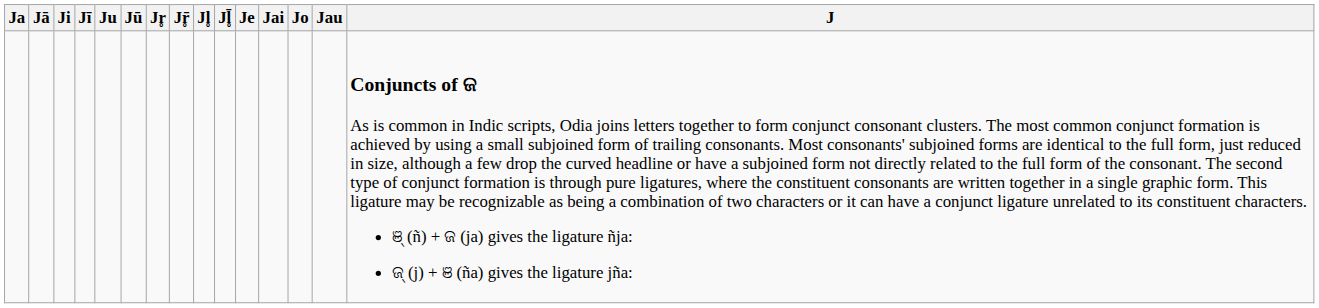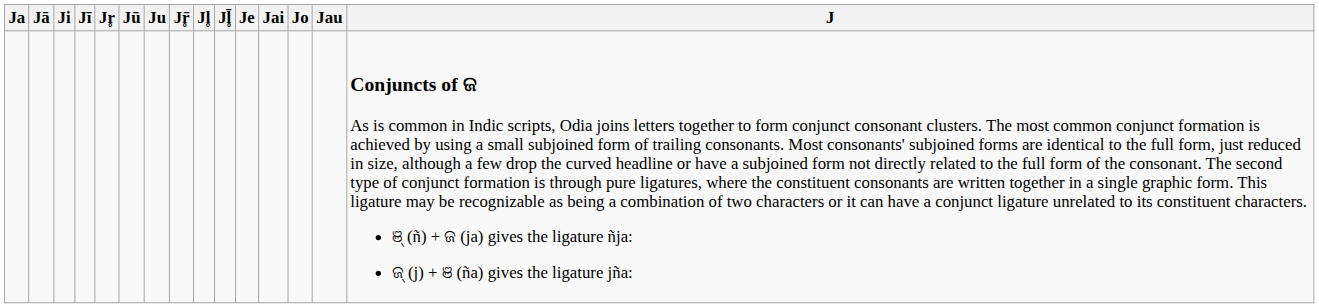columns swapped: (108, 17) <-> (158, 17)
